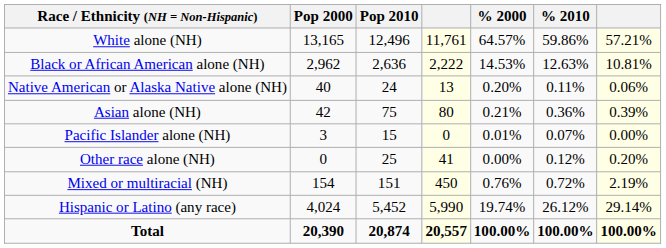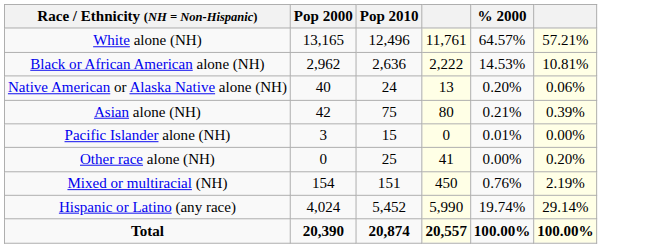- column: (565, 16)
